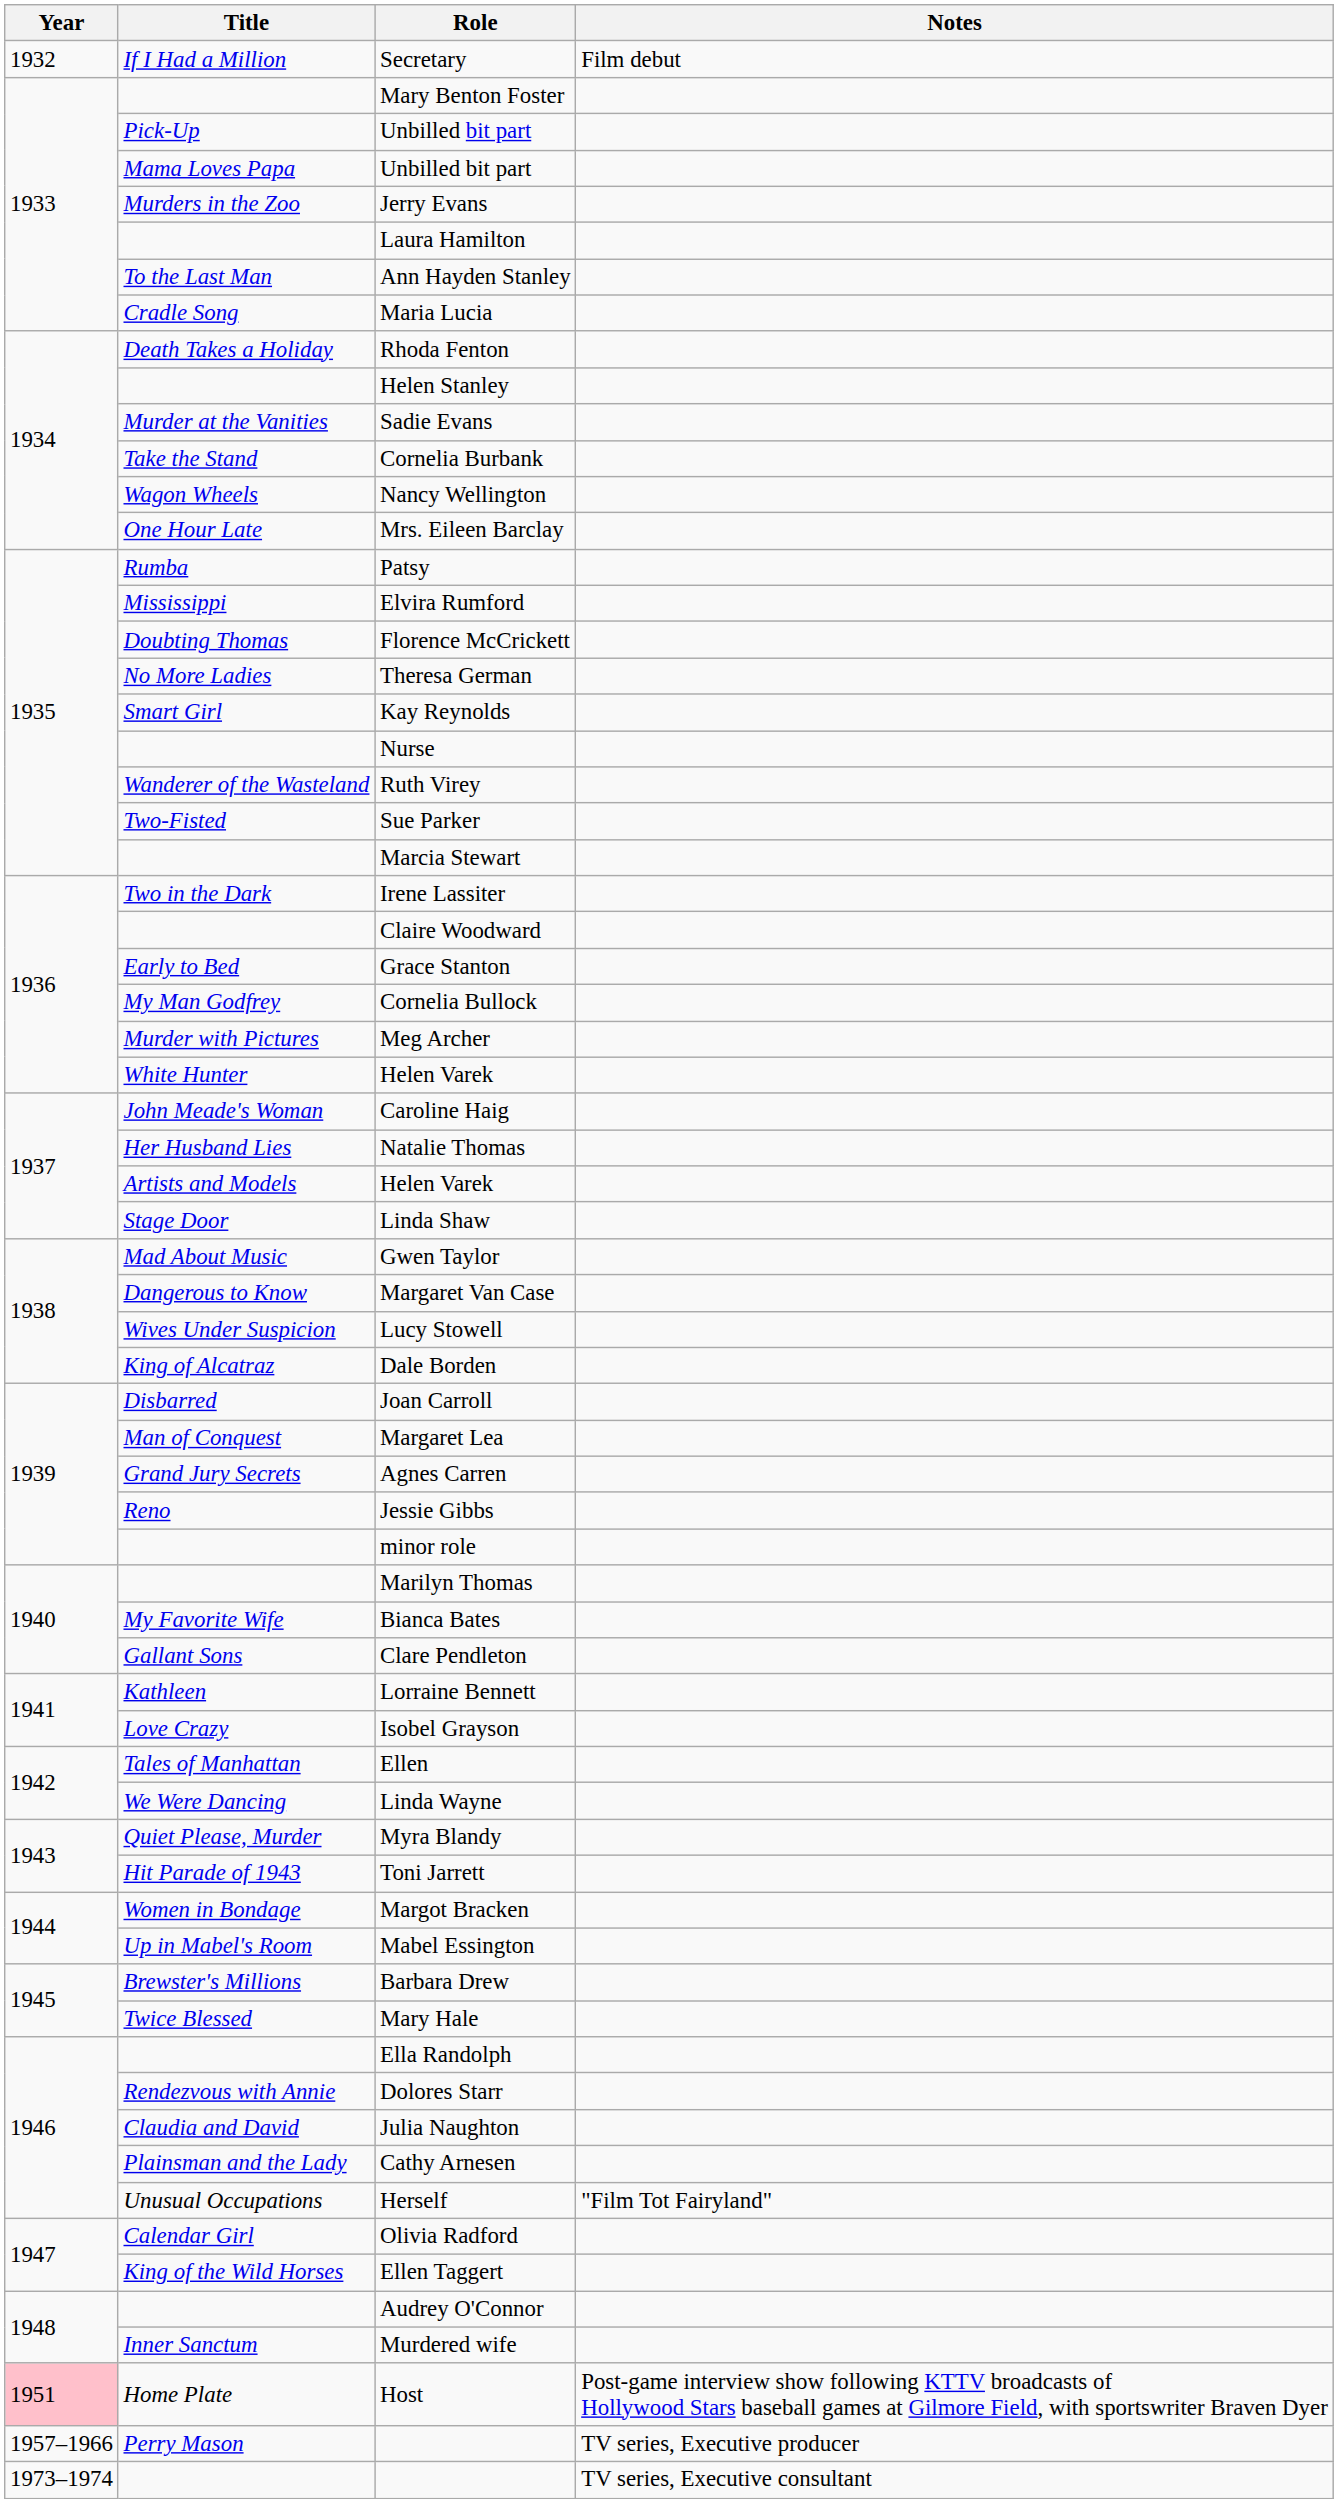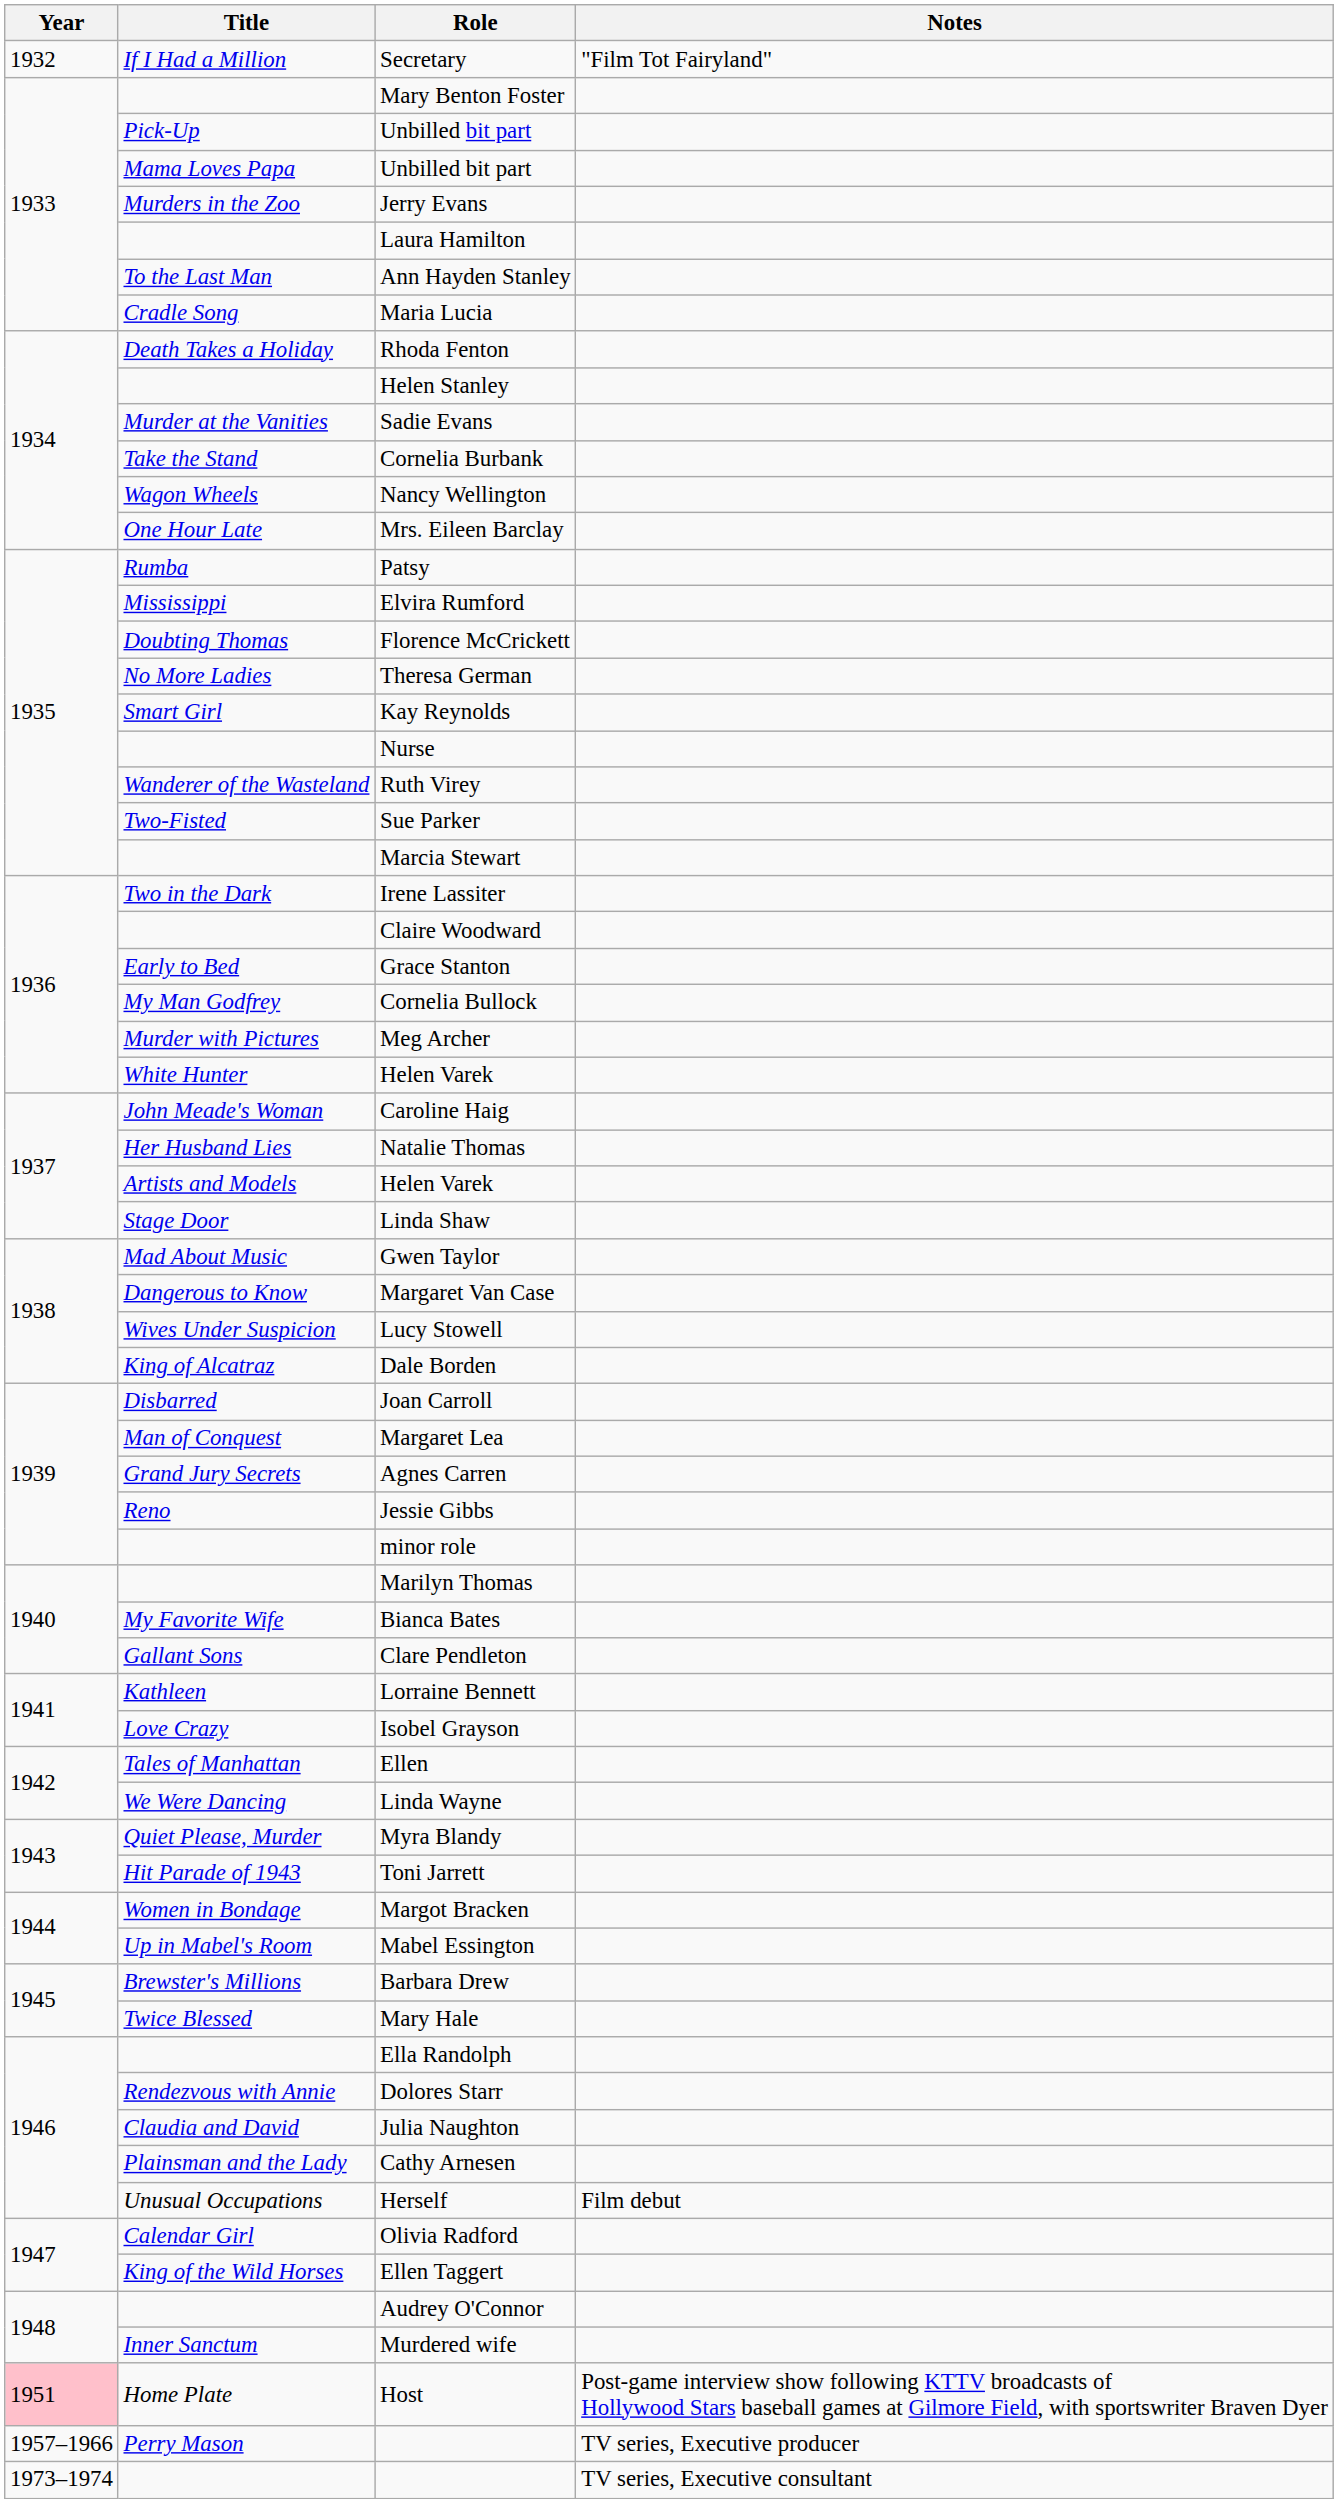(631, 58) Film debut -> (677, 58) "Film Tot Fairyland"
(677, 2199) "Film Tot Fairyland" -> (631, 2199) Film debut
